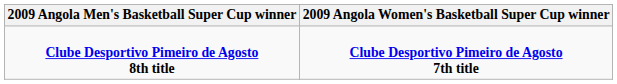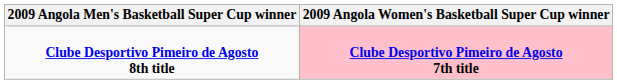(456, 60) no background -> (456, 60) pink background
